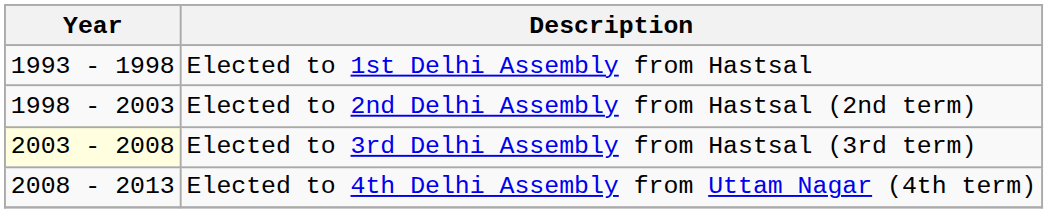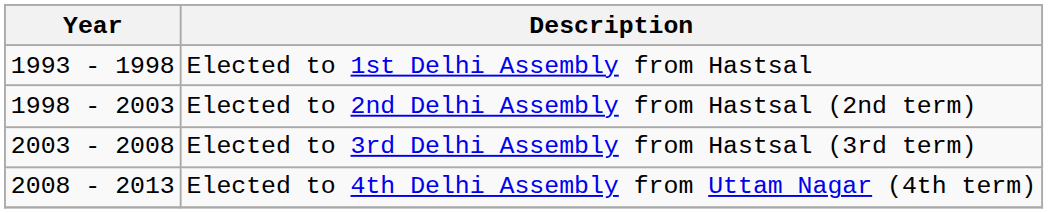(93, 147) lightyellow background -> (93, 147) no background
